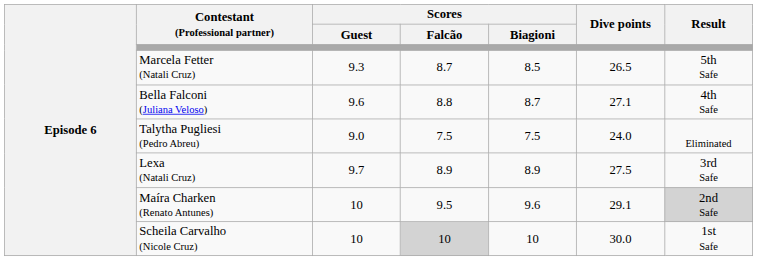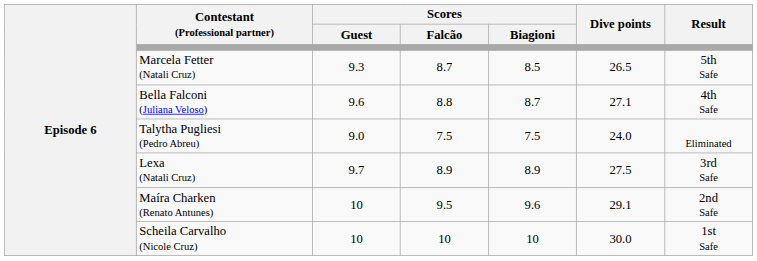(709, 204) lightgrey background -> (709, 204) no background
(444, 238) lightgrey background -> (444, 238) no background
